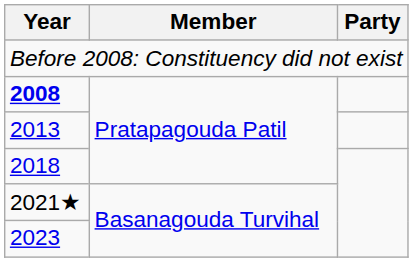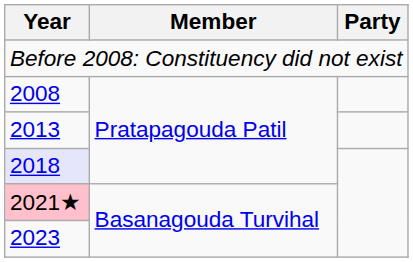(35, 93) bold -> (35, 93) normal
(35, 165) no background -> (35, 165) lavender background
(45, 202) no background -> (45, 202) pink background
